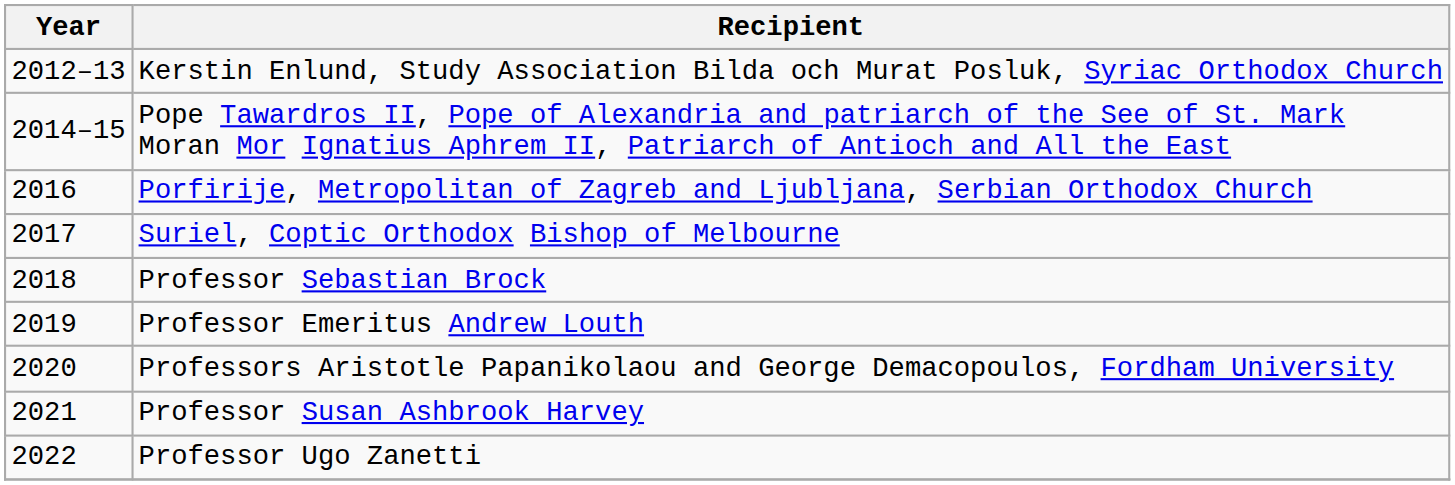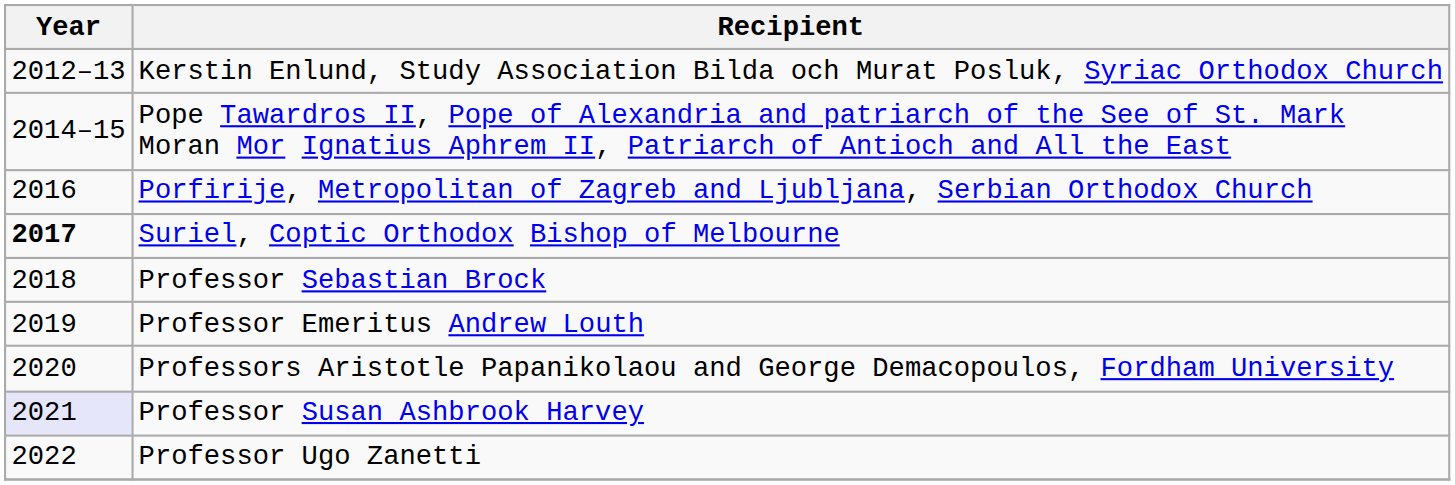(44, 236) normal -> (44, 236) bold
(44, 413) no background -> (44, 413) lavender background
